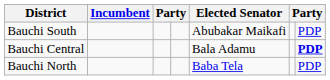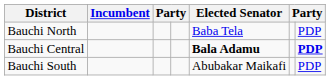rows swapped: (42, 66) <-> (42, 31)
(224, 48) normal -> (226, 48) bold
